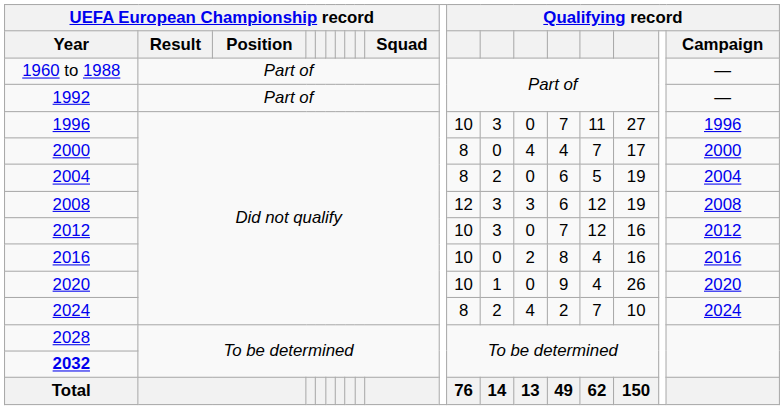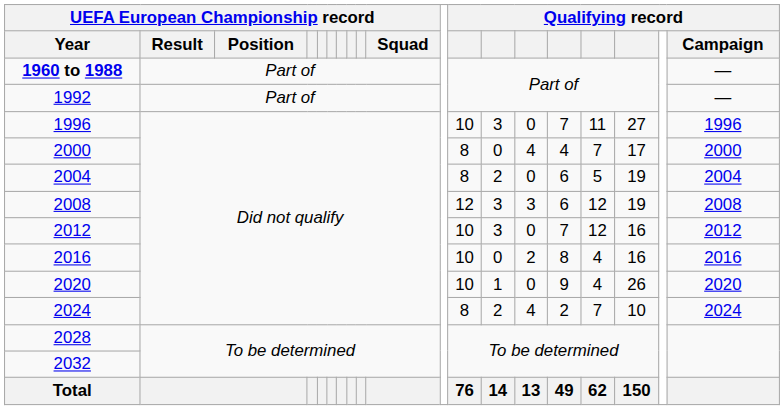(71, 71) normal -> (72, 71) bold
(71, 364) bold -> (72, 364) normal
